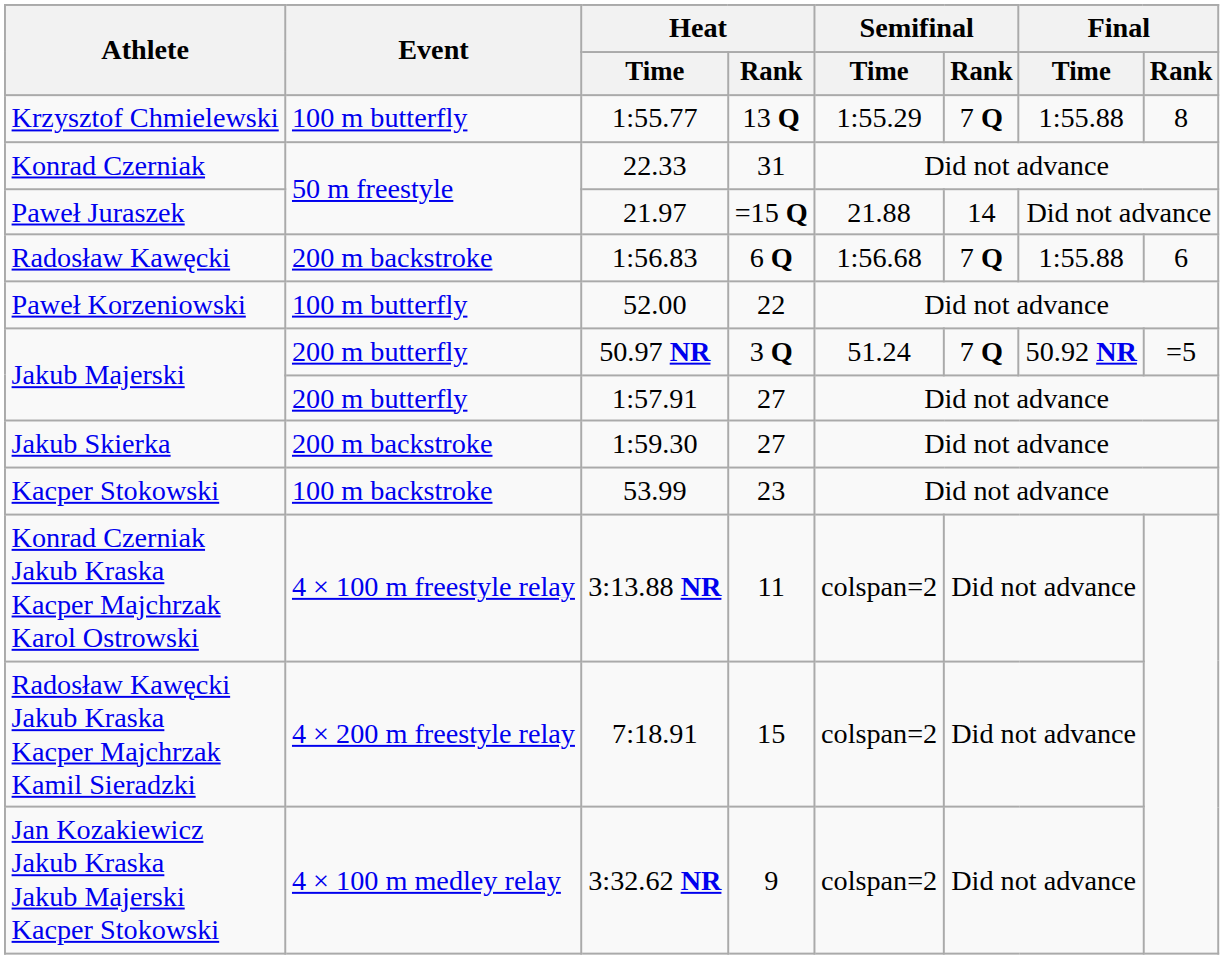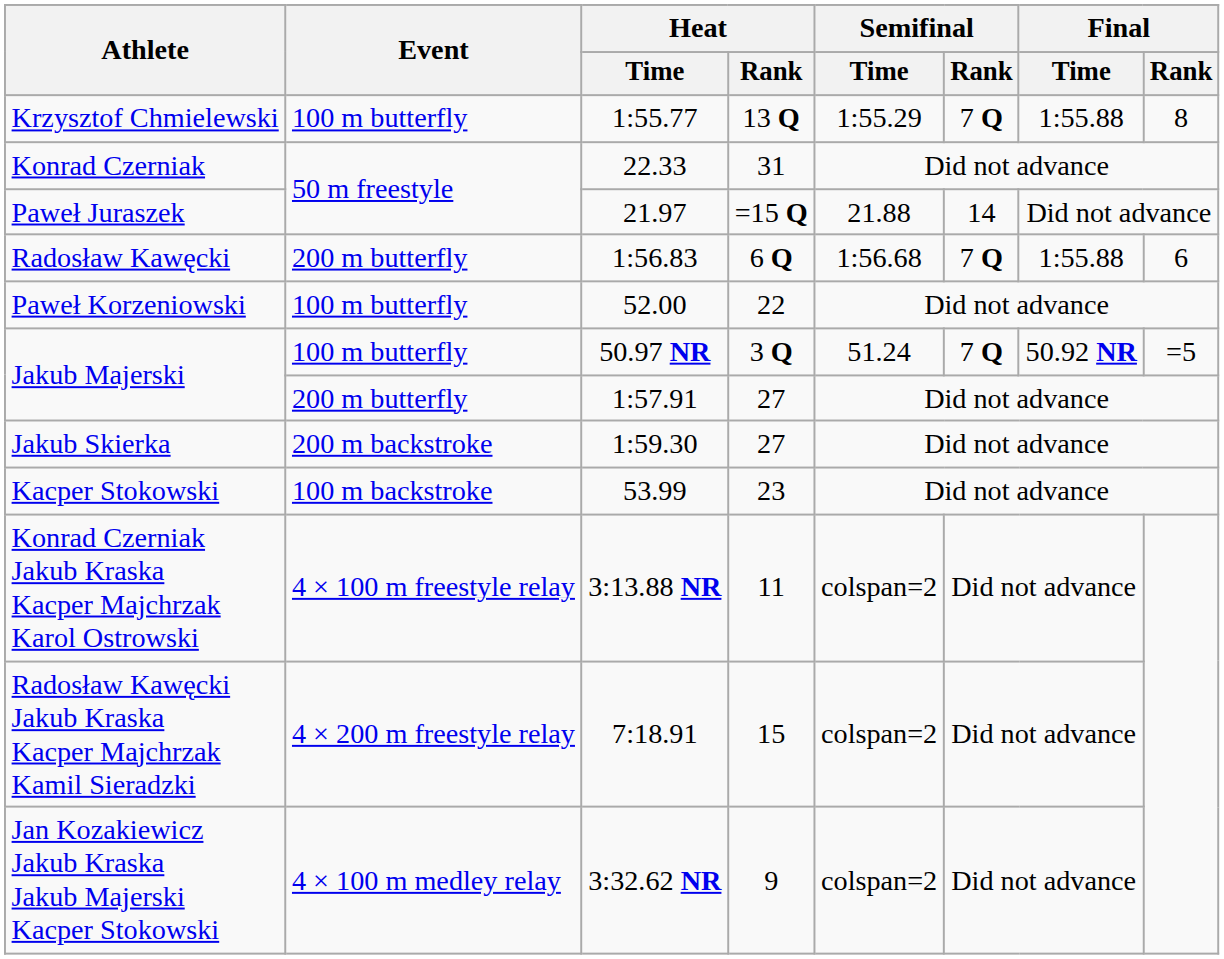(392, 258) 200 m backstroke -> (380, 258) 200 m butterfly
(380, 351) 200 m butterfly -> (380, 351) 100 m butterfly
